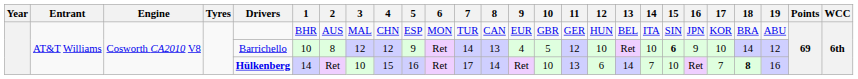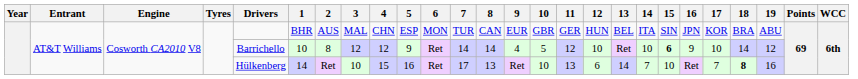(495, 48) 13 -> (490, 48) 14
(263, 66) bold -> (261, 66) normal
(495, 66) 14 -> (490, 66) 13
